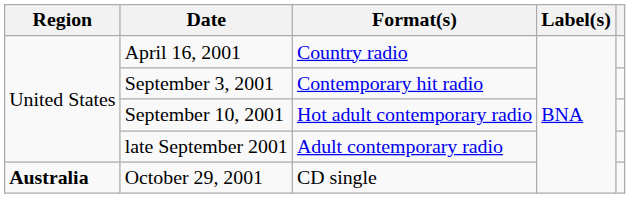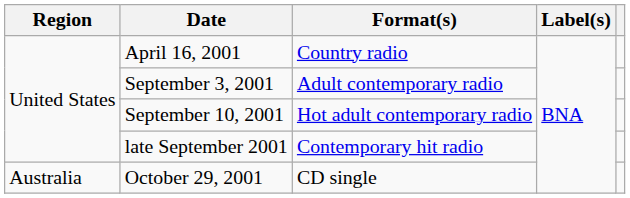(390, 83) Contemporary hit radio -> (400, 83) Adult contemporary radio
(400, 146) Adult contemporary radio -> (390, 146) Contemporary hit radio
(49, 177) bold -> (46, 177) normal
